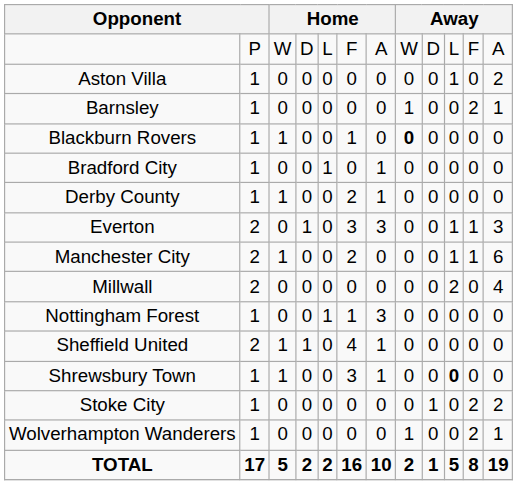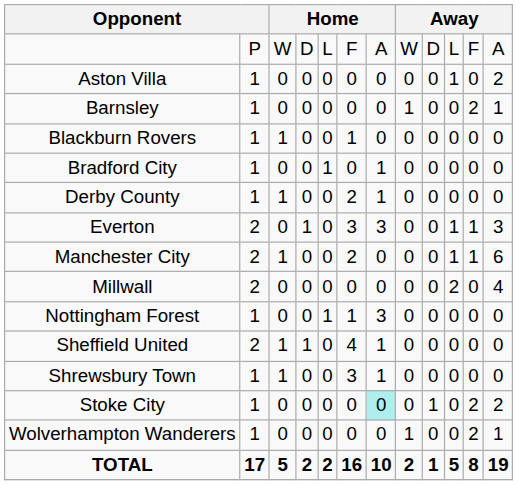(409, 138) bold -> (409, 138) normal
(454, 375) bold -> (454, 375) normal
(381, 405) no background -> (381, 405) paleturquoise background
